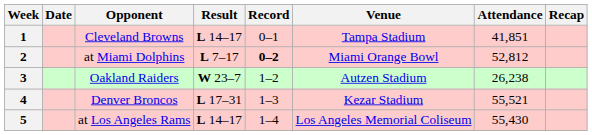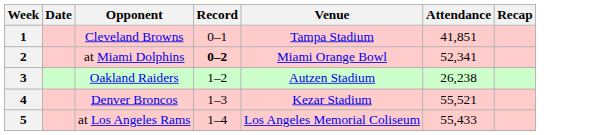- column: (219, 15)
(510, 57) 52,812 -> (459, 57) 52,341
(510, 120) 55,430 -> (459, 120) 55,433
